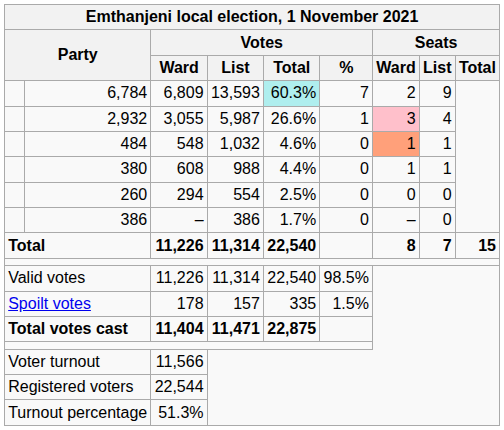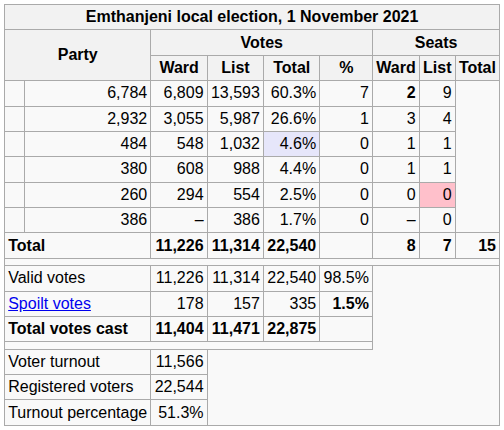(294, 93) paleturquoise background -> (294, 93) no background
(411, 93) normal -> (411, 93) bold
(411, 118) pink background -> (411, 118) no background
(298, 144) no background -> (298, 144) lavender background
(411, 144) lightsalmon background -> (411, 144) no background
(447, 194) no background -> (447, 194) pink background
(351, 303) normal -> (351, 303) bold
